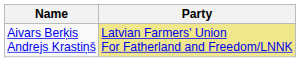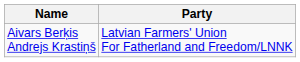(197, 40) khaki background -> (197, 40) no background
